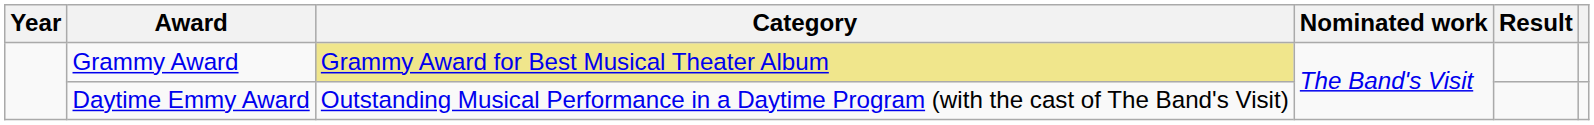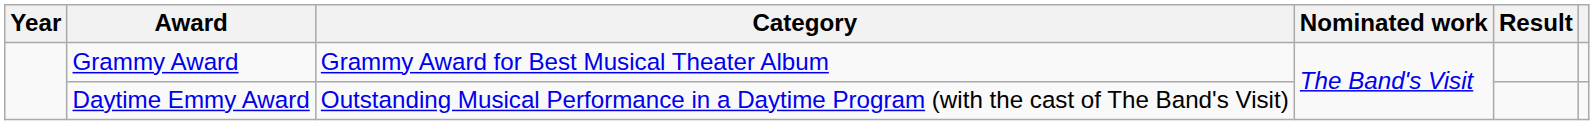(575, 61) khaki background -> (575, 61) no background
